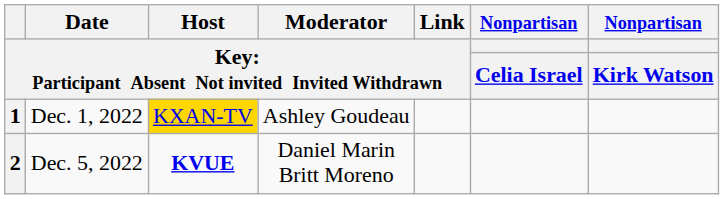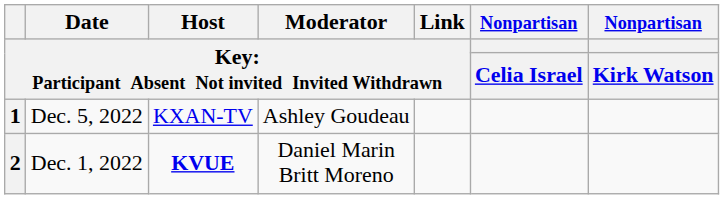(87, 116) Dec. 1, 2022 -> (87, 116) Dec. 5, 2022
(203, 116) gold background -> (203, 116) no background
(87, 163) Dec. 5, 2022 -> (87, 163) Dec. 1, 2022
